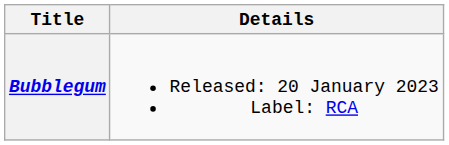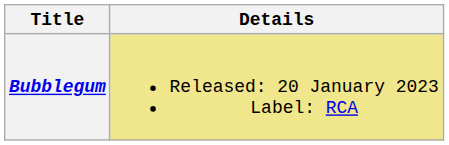(277, 98) no background -> (277, 98) khaki background
